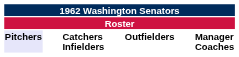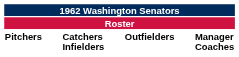(23, 36) lavender background -> (23, 36) no background
